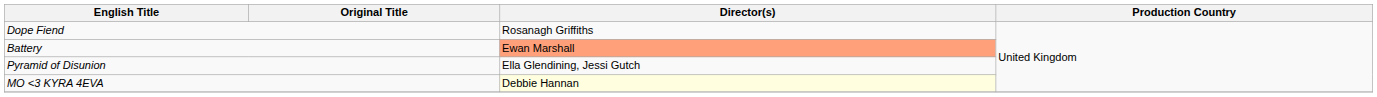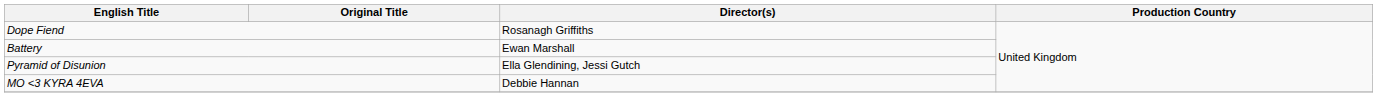(538, 48) lightsalmon background -> (538, 48) no background
(540, 83) lightyellow background -> (540, 83) no background
